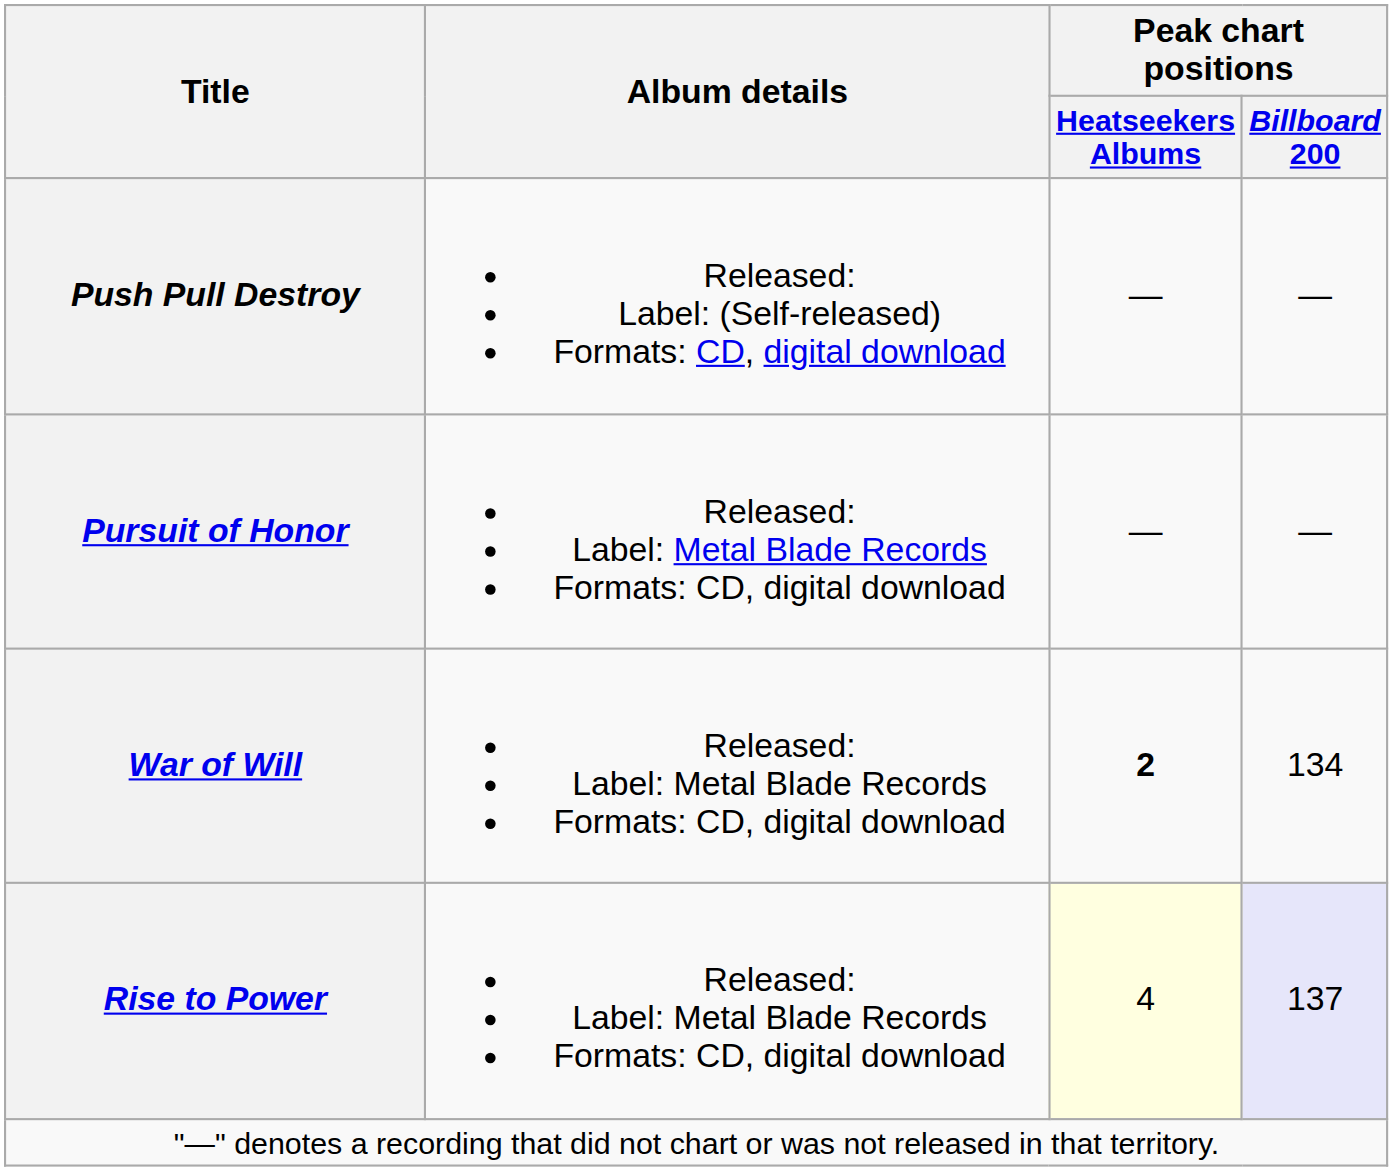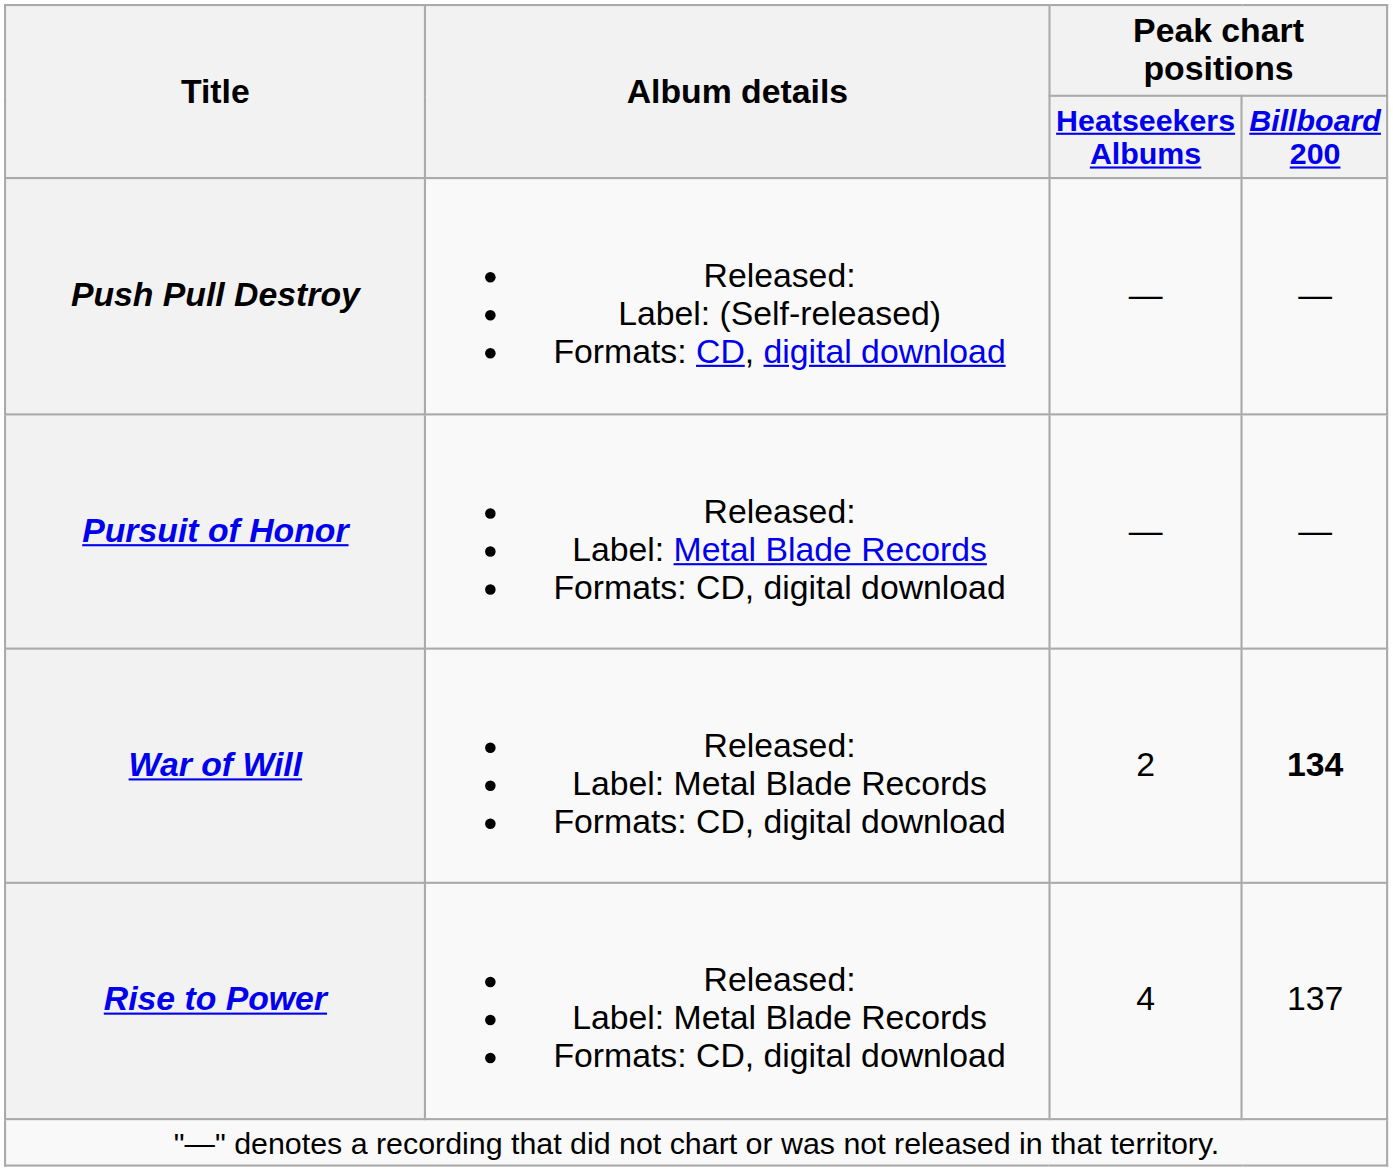(1146, 765) bold -> (1146, 765) normal
(1315, 765) normal -> (1315, 765) bold
(1146, 1000) lightyellow background -> (1146, 1000) no background
(1315, 1000) lavender background -> (1315, 1000) no background
